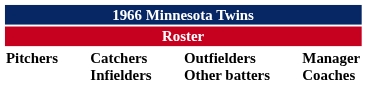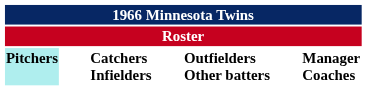(32, 57) no background -> (32, 57) paleturquoise background
